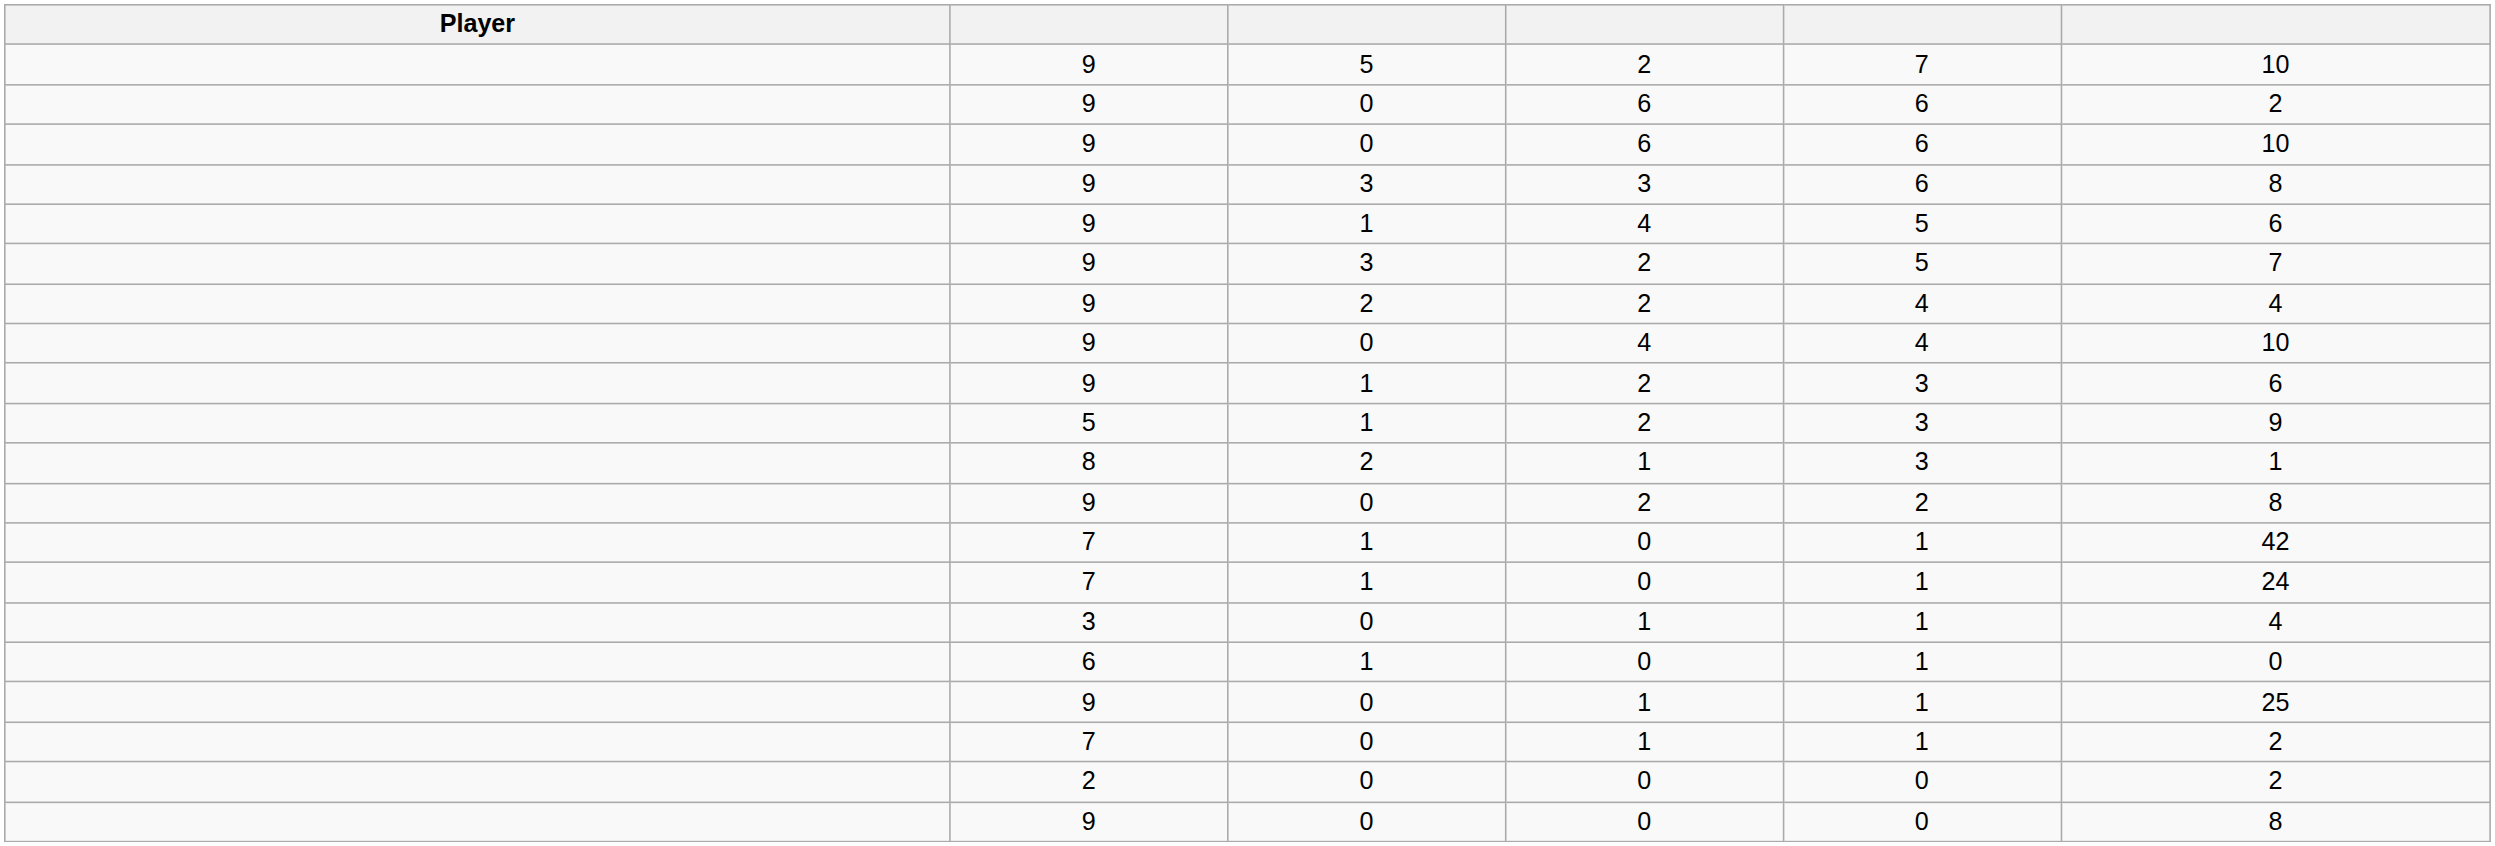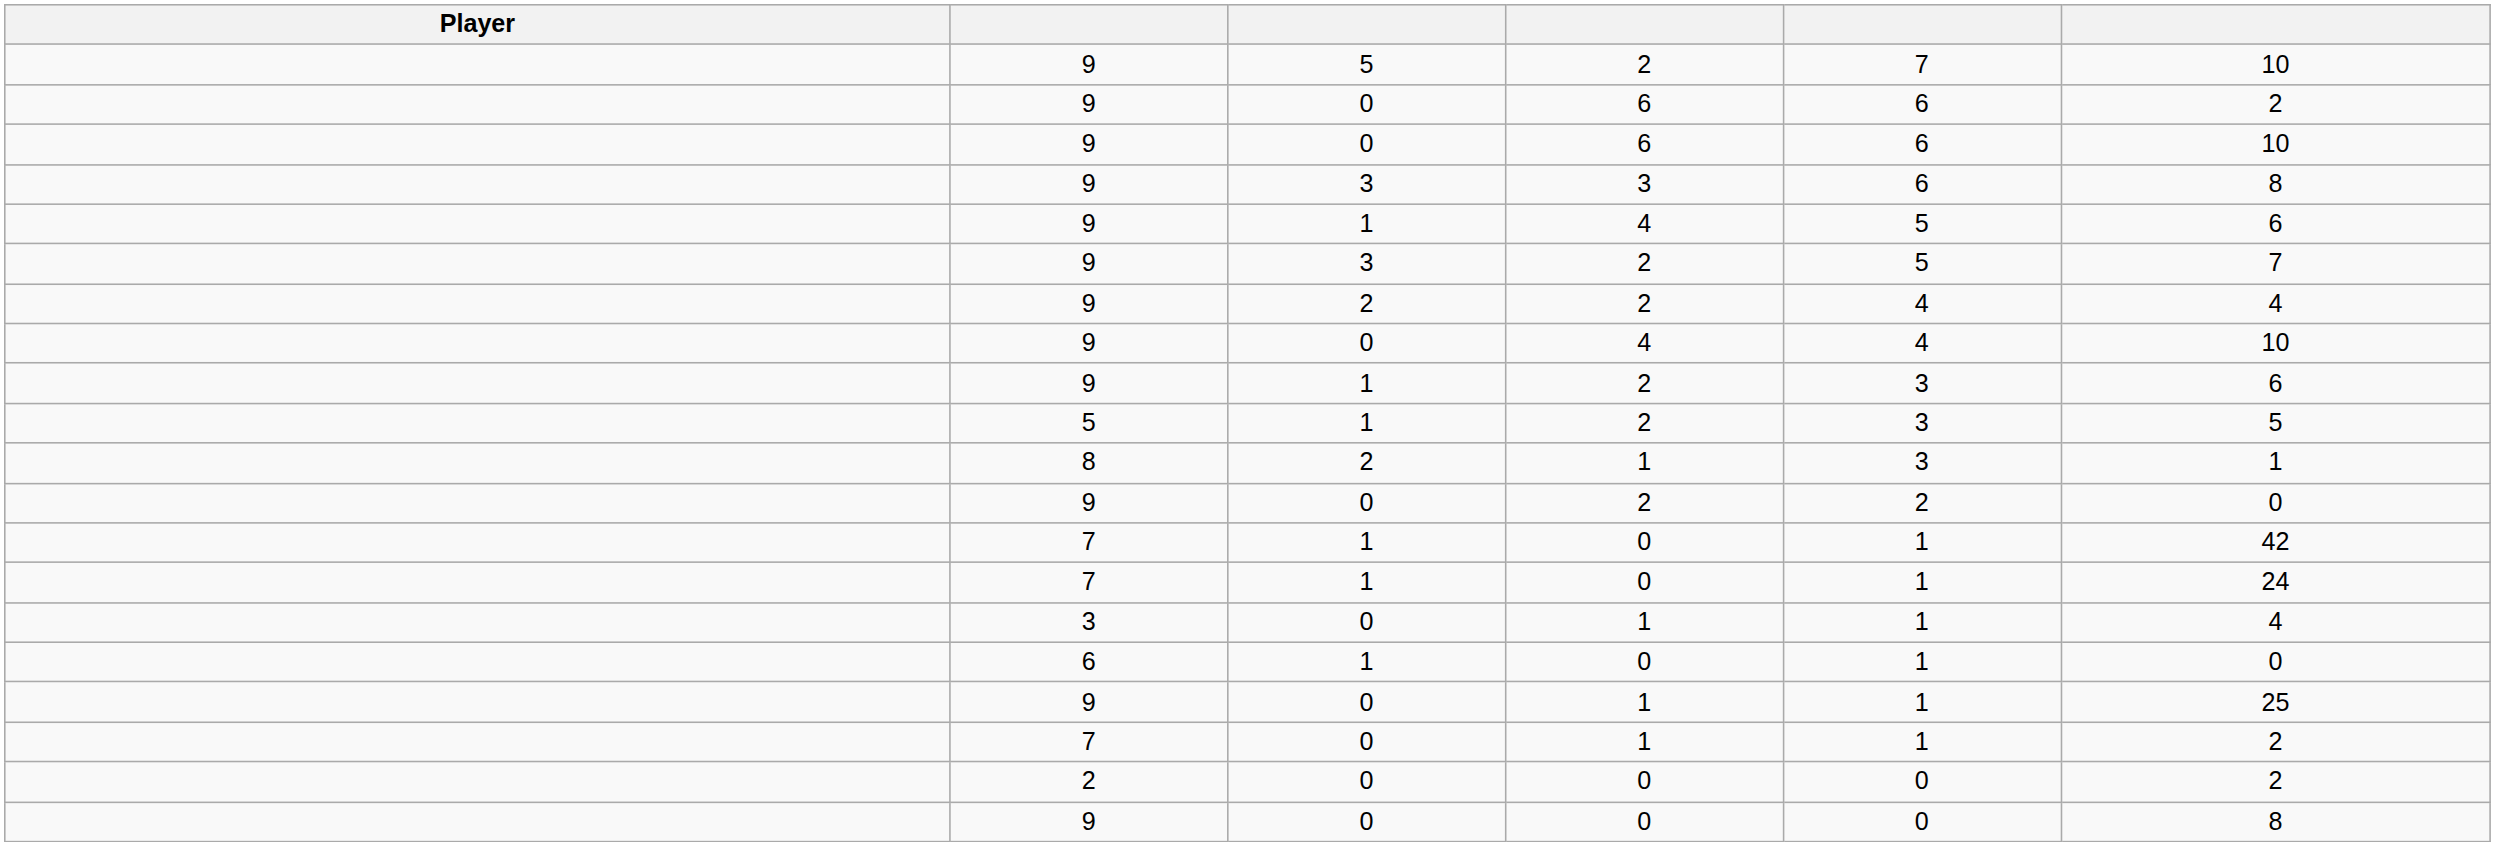(2275, 422) 9 -> (2275, 422) 5
(2275, 502) 8 -> (2275, 502) 0
